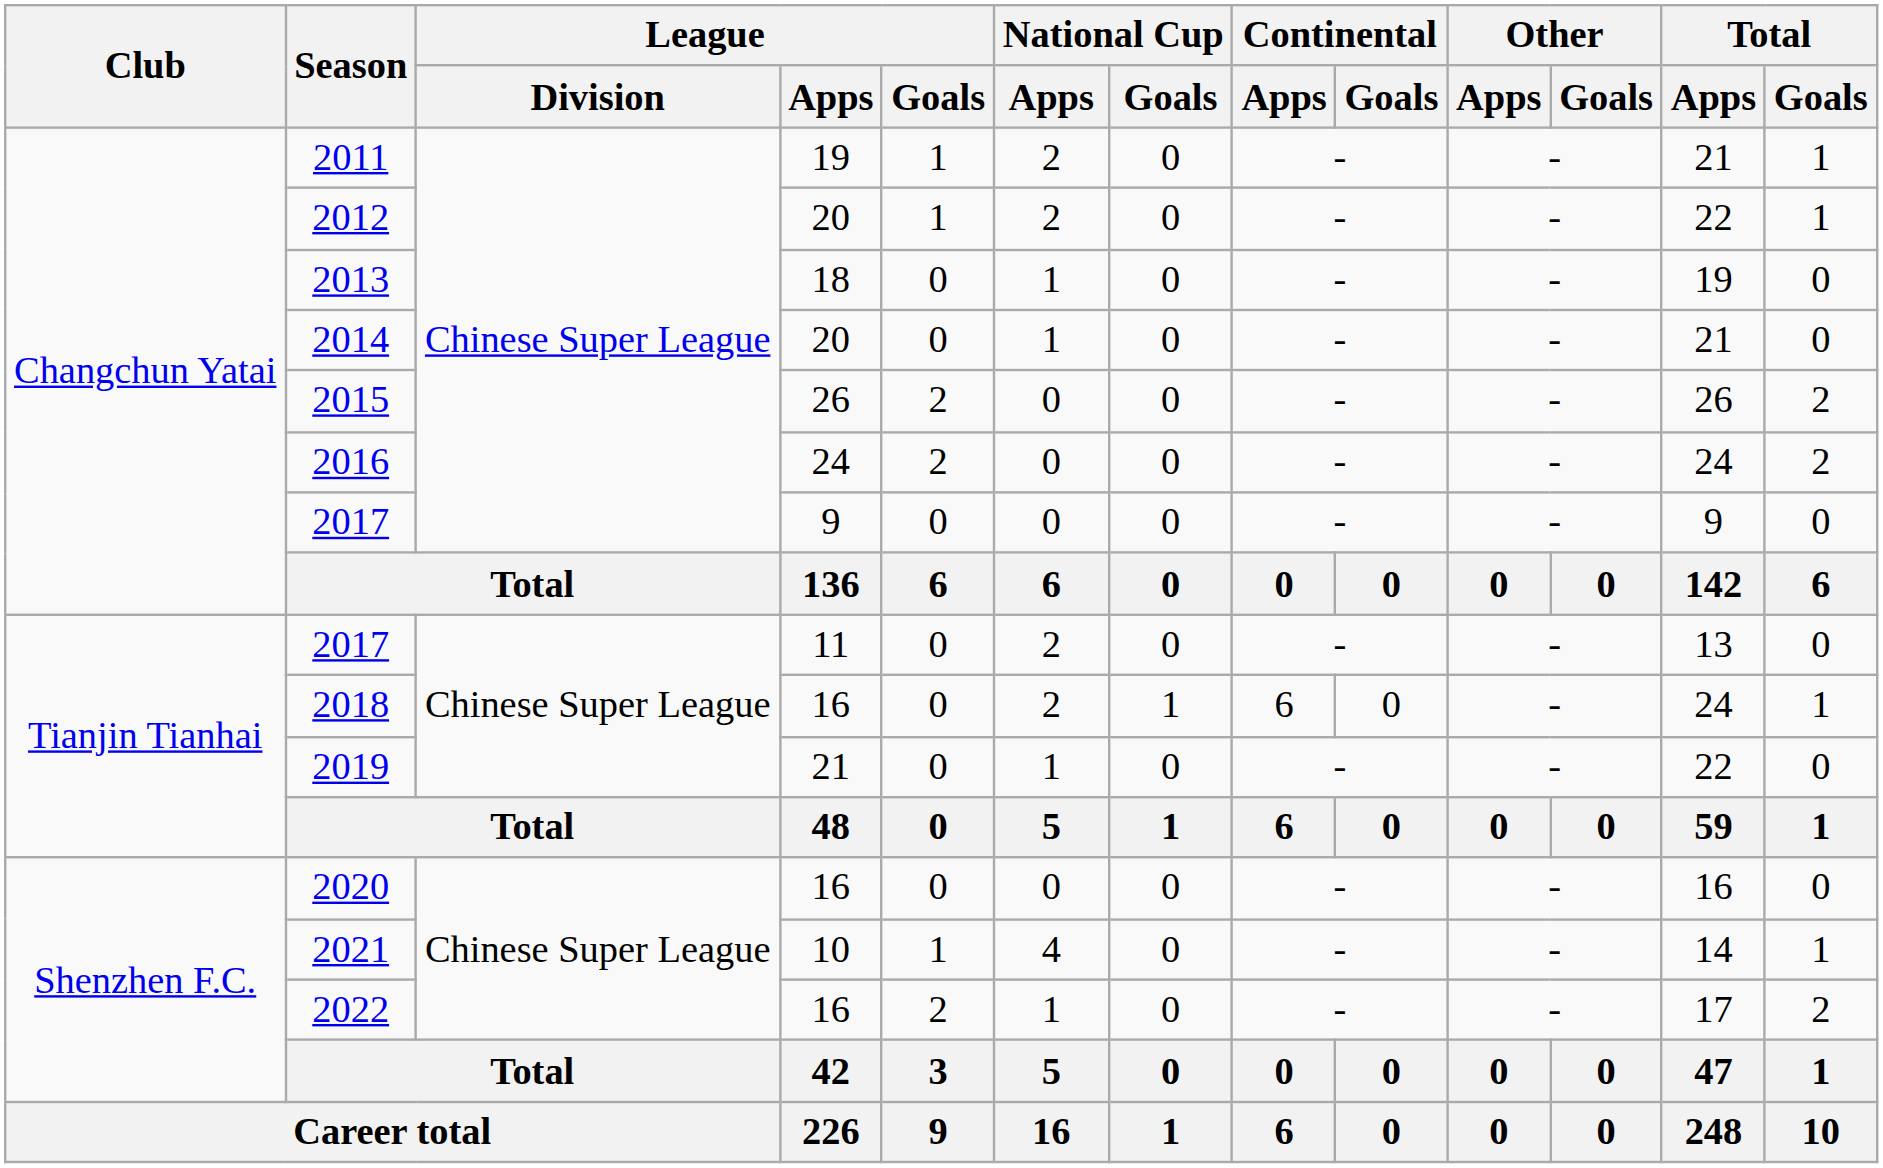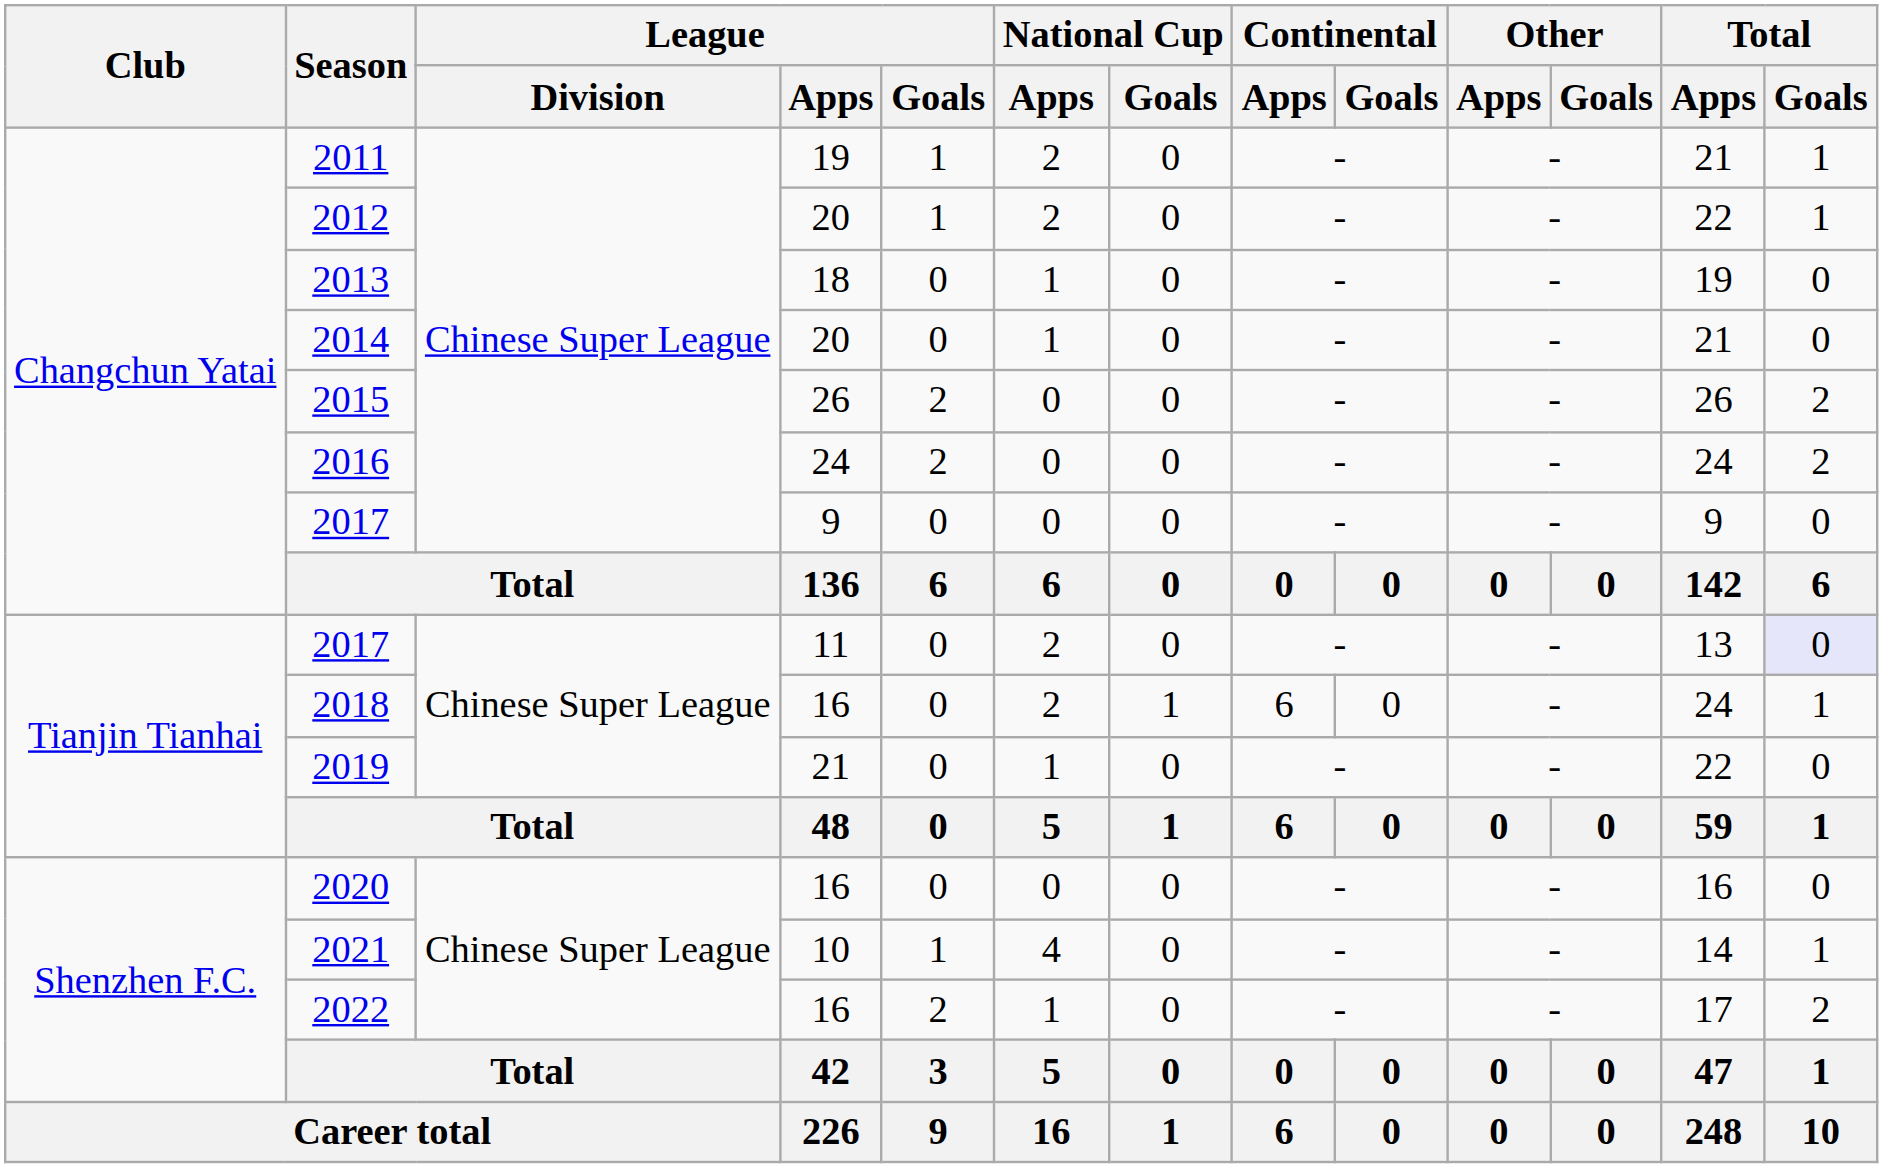(1821, 643) no background -> (1821, 643) lavender background
